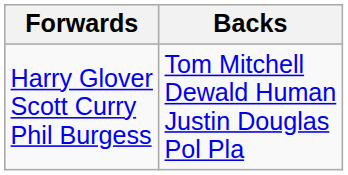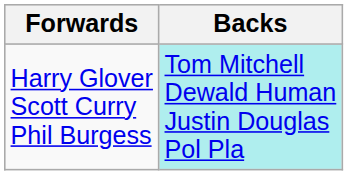(250, 106) no background -> (250, 106) paleturquoise background
